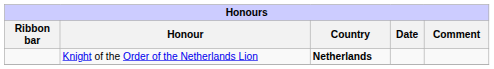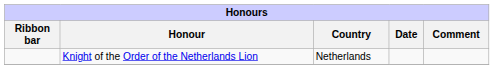(342, 56) bold -> (343, 56) normal
